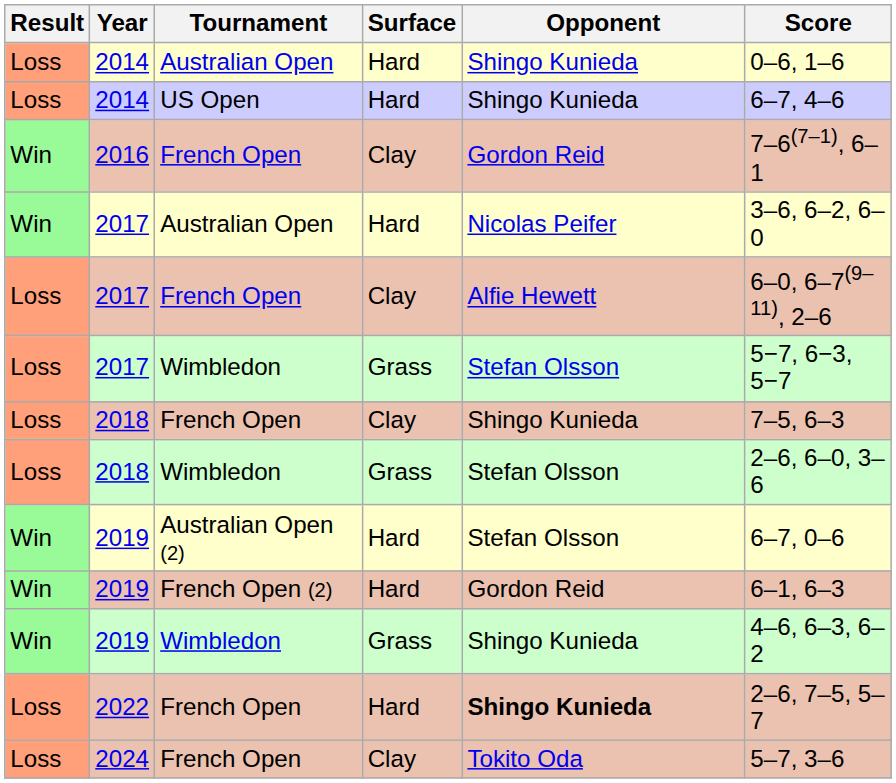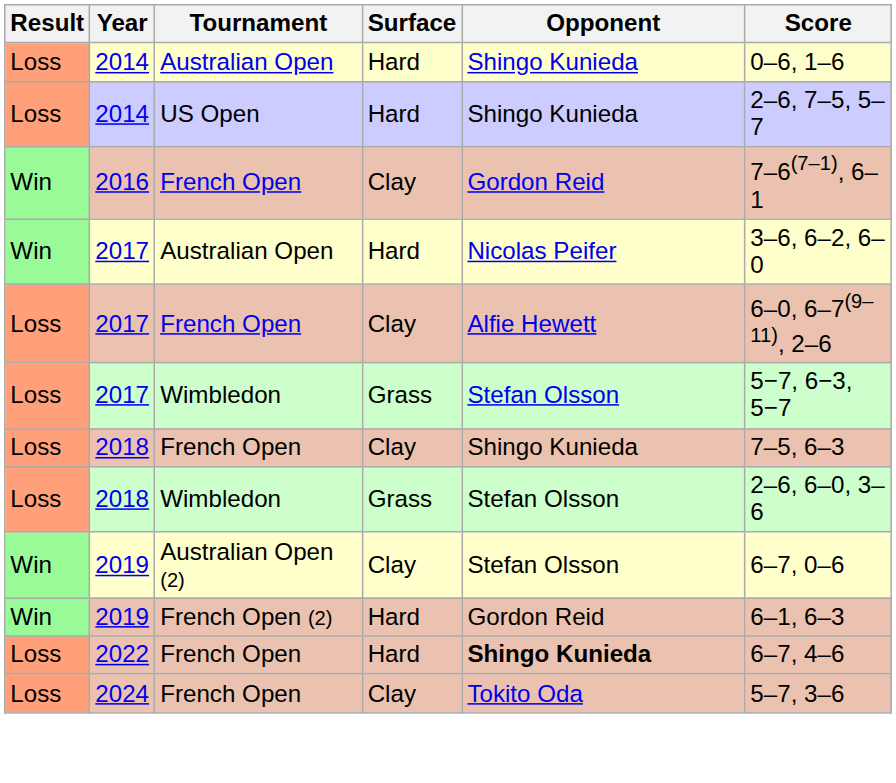(797, 100) 6–7, 4–6 -> (818, 113) 2–6, 7–5, 5–7
(394, 537) Hard -> (392, 564) Clay
- row: (122, 641)
(818, 706) 2–6, 7–5, 5–7 -> (797, 655) 6–7, 4–6
